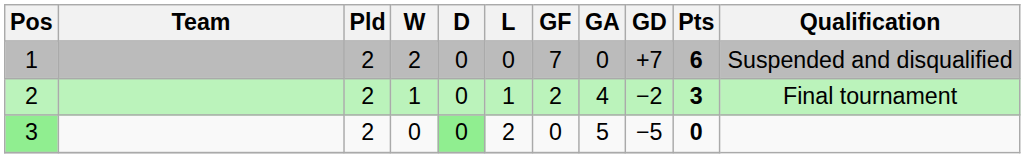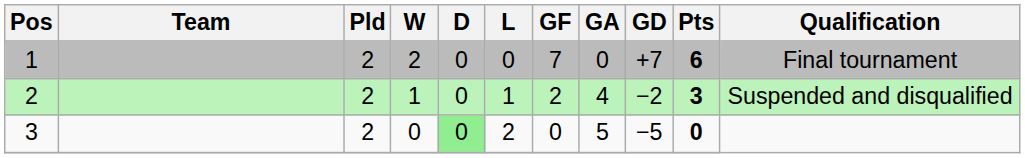(870, 59) Suspended and disqualified -> (870, 59) Final tournament
(870, 96) Final tournament -> (870, 96) Suspended and disqualified
(31, 133) lightgreen background -> (31, 133) no background
